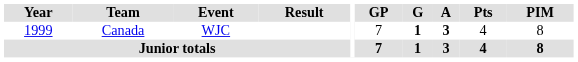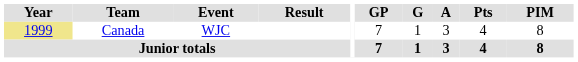(38, 30) no background -> (38, 30) khaki background
(418, 30) bold -> (418, 30) normal
(446, 30) bold -> (446, 30) normal
